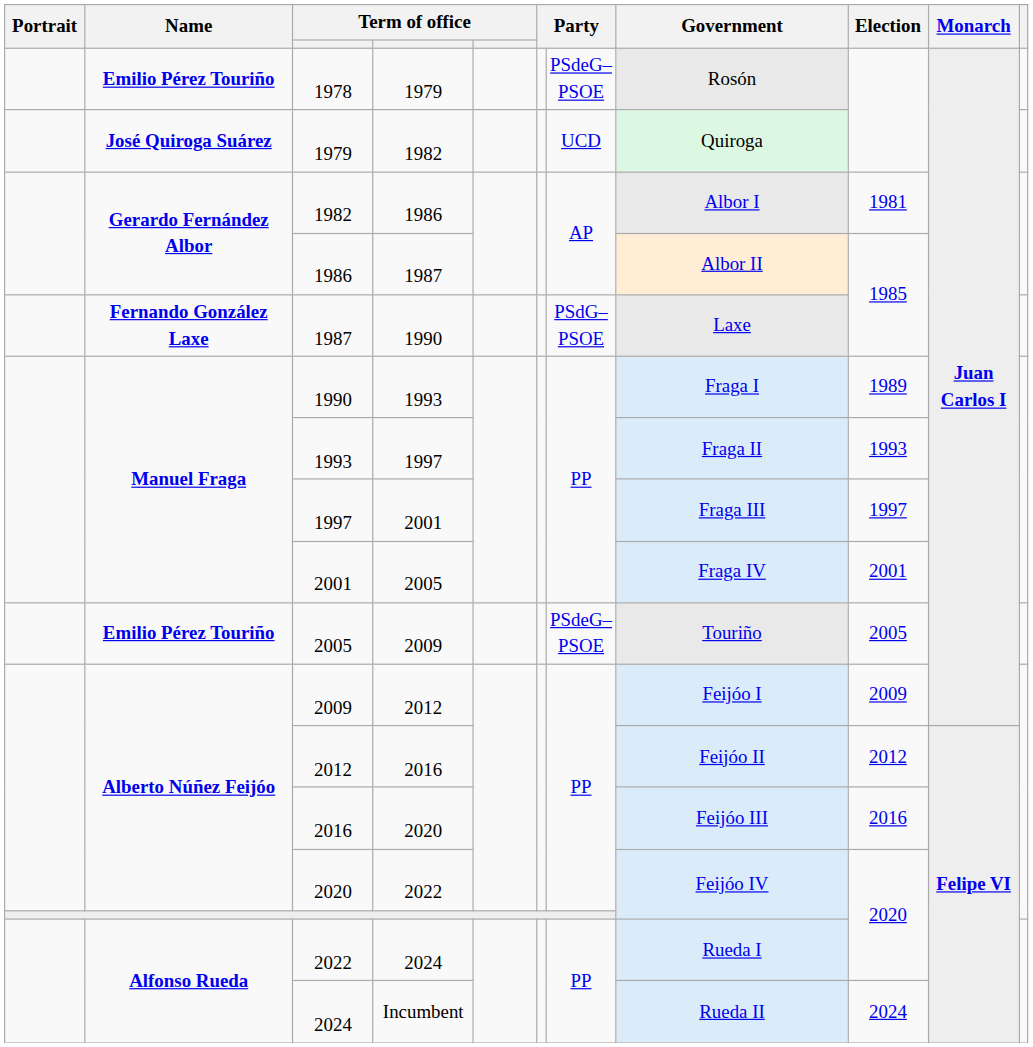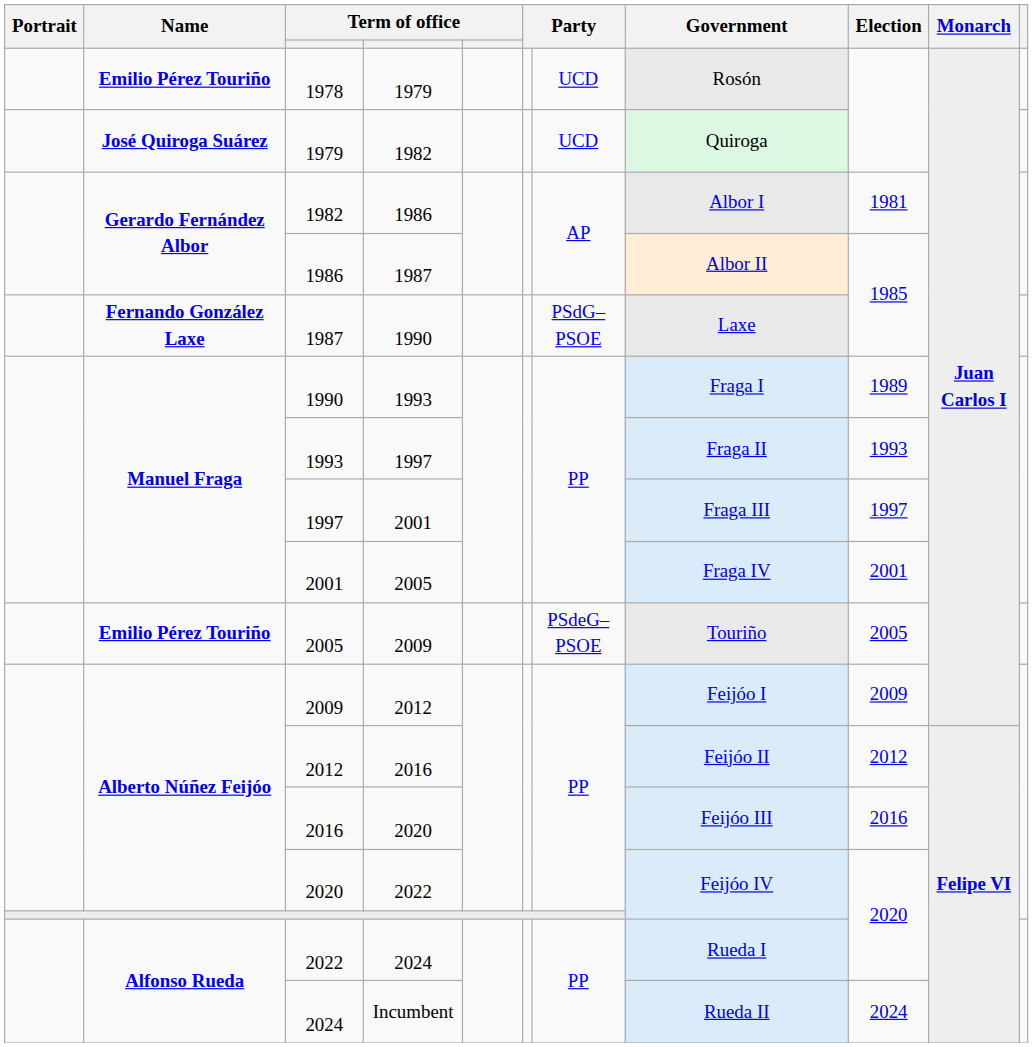(581, 78) PSdeG– PSOE -> (578, 78) UCD
